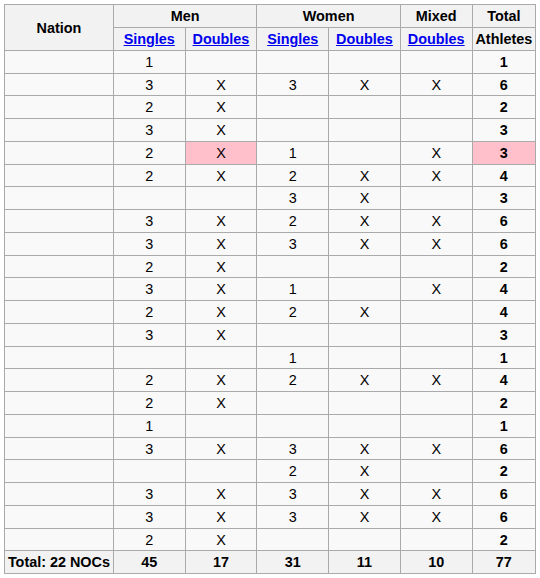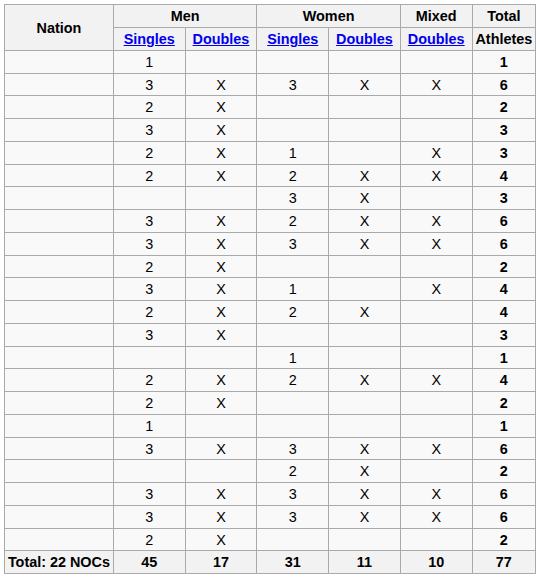(221, 153) pink background -> (221, 153) no background
(504, 153) pink background -> (504, 153) no background
